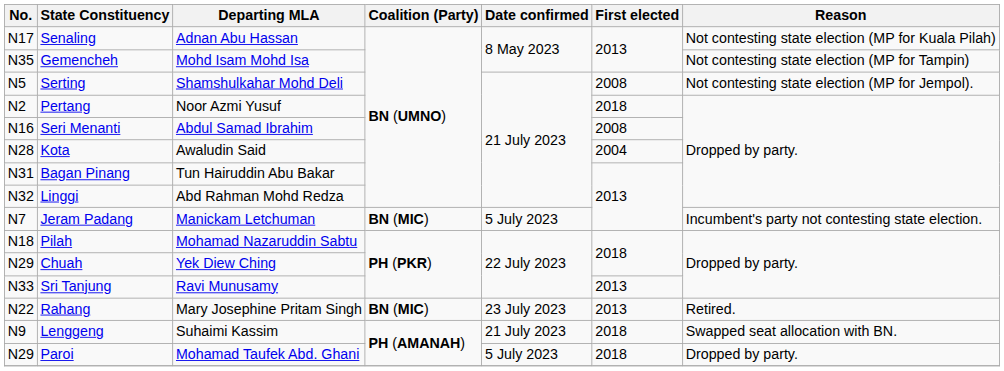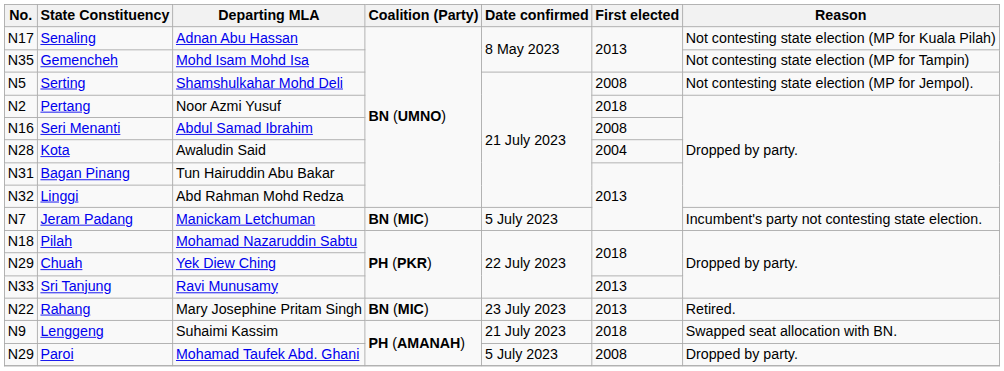(611, 354) 2018 -> (611, 354) 2008
